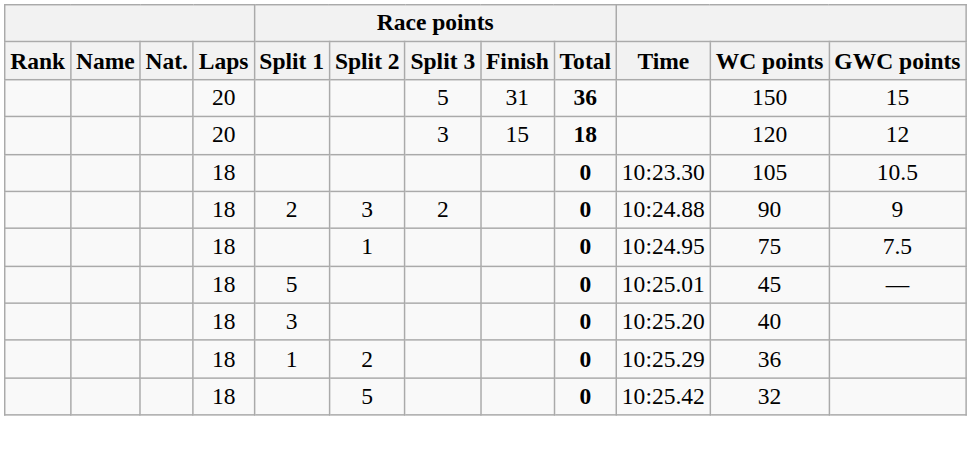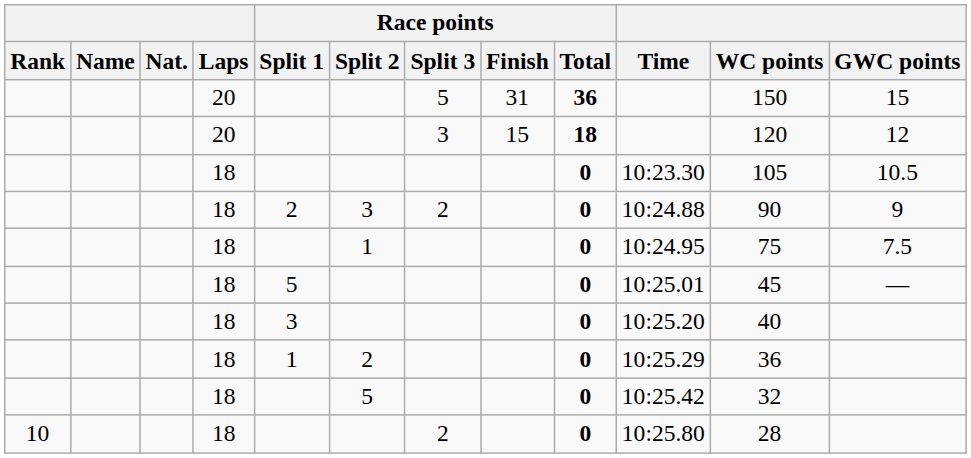+ row: (38, 433)
